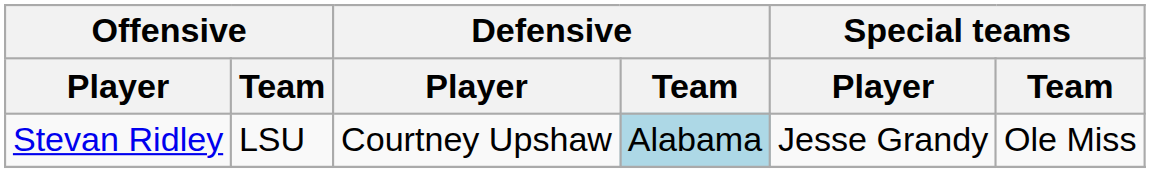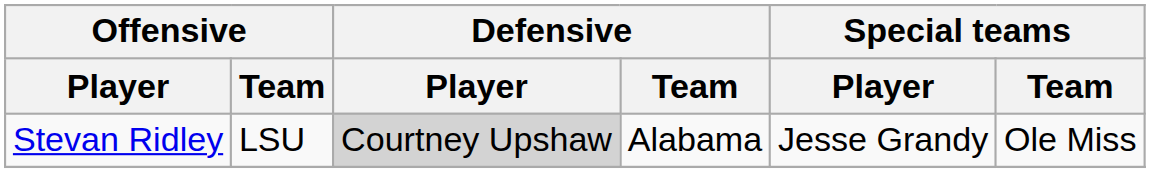(477, 139) no background -> (477, 139) lightgrey background
(695, 139) lightblue background -> (695, 139) no background
